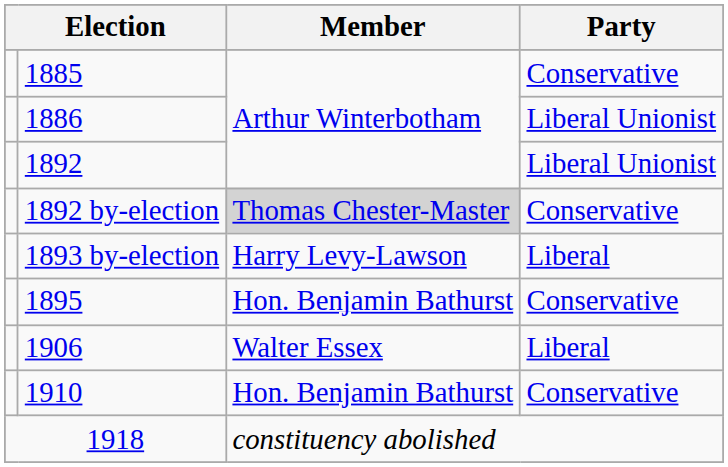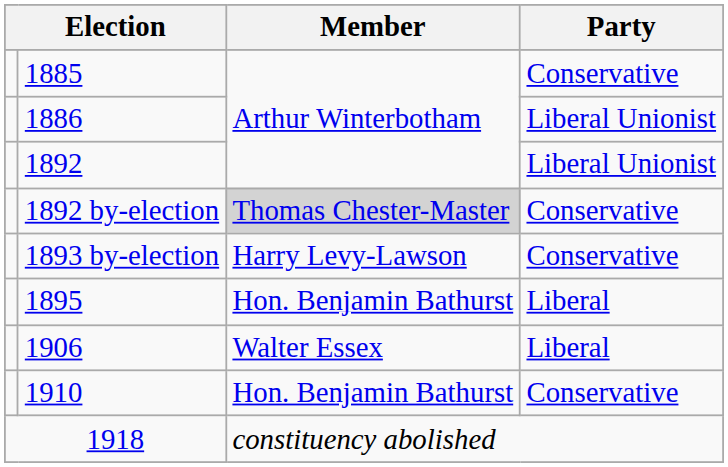(568, 255) Liberal -> (602, 255) Conservative
(602, 301) Conservative -> (568, 301) Liberal
